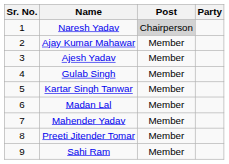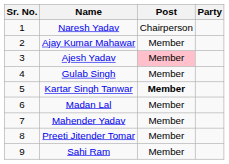(166, 27) lightgrey background -> (166, 27) no background
(166, 58) no background -> (166, 58) pink background
(166, 89) normal -> (166, 89) bold
